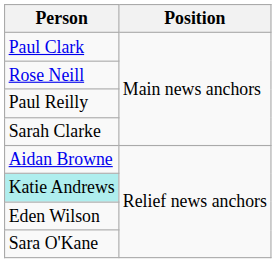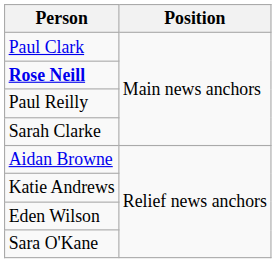(46, 74) normal -> (47, 74) bold
(62, 187) paleturquoise background -> (62, 187) no background
